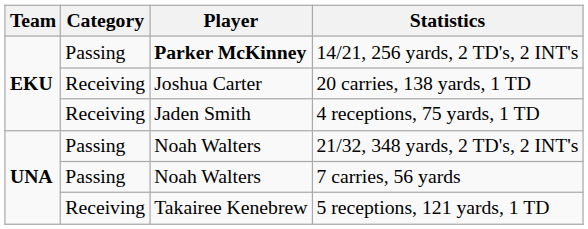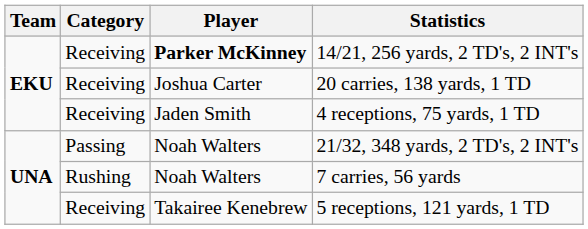(95, 51) Passing -> (105, 51) Receiving
(95, 176) Passing -> (98, 176) Rushing
